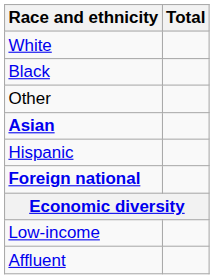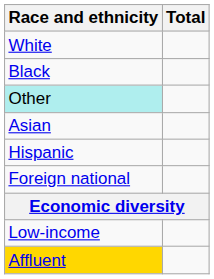(30, 98) no background -> (30, 98) paleturquoise background
(32, 125) bold -> (30, 125) normal
(74, 179) bold -> (69, 179) normal
(37, 260) no background -> (37, 260) gold background
